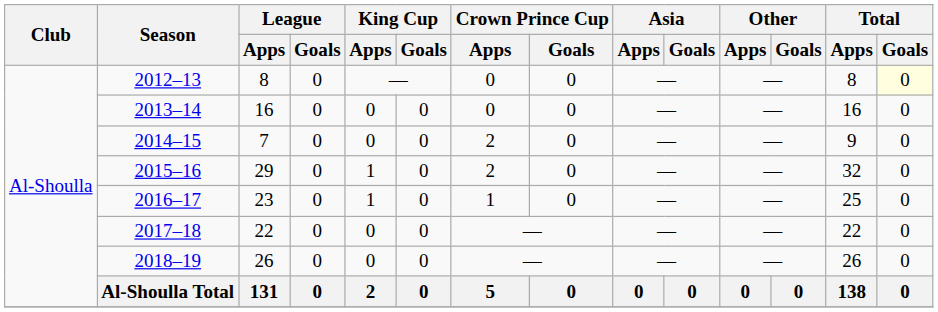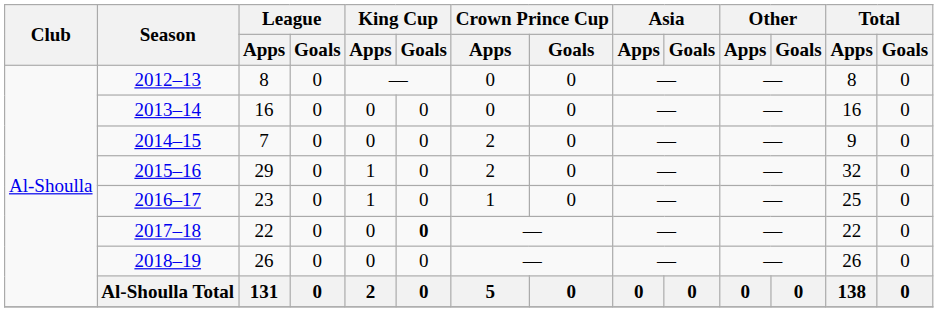(905, 79) lightyellow background -> (905, 79) no background
(424, 230) normal -> (424, 230) bold
